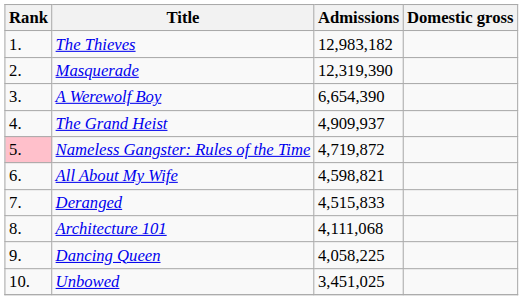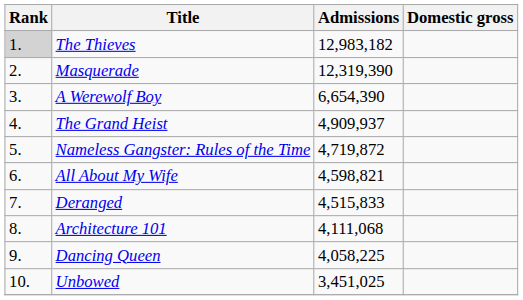(15, 44) no background -> (15, 44) lightgrey background
(15, 149) pink background -> (15, 149) no background
